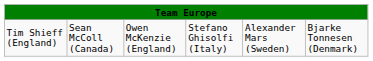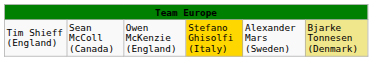(211, 38) no background -> (211, 38) gold background
(333, 38) no background -> (333, 38) khaki background
